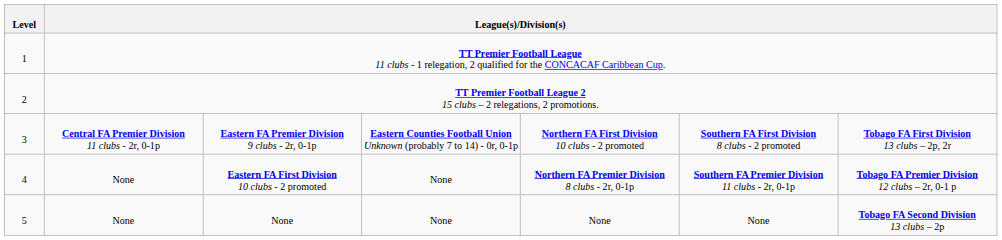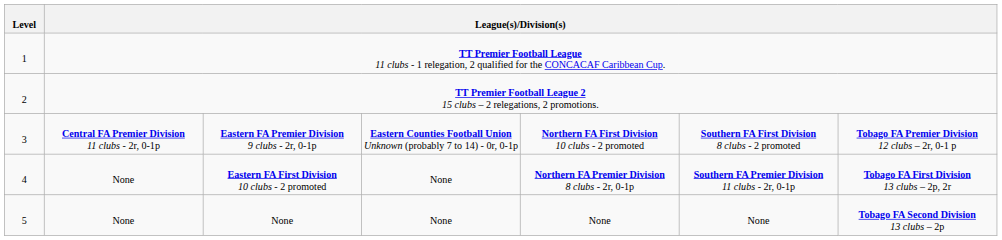(917, 140) Tobago FA First Division 13 clubs – 2p, 2r -> (917, 140) Tobago FA Premier Division 12 clubs – 2r, 0-1 p
(917, 180) Tobago FA Premier Division 12 clubs – 2r, 0-1 p -> (917, 180) Tobago FA First Division 13 clubs – 2p, 2r
